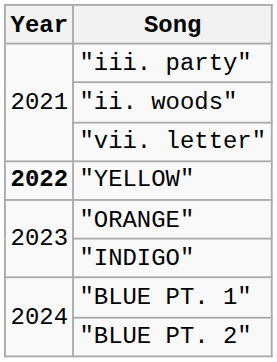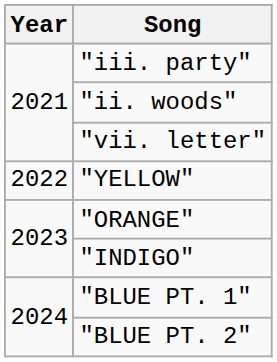(39, 180) bold -> (39, 180) normal
